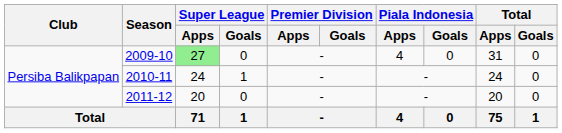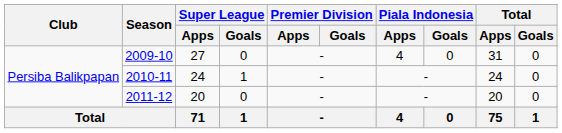(198, 56) lightgreen background -> (198, 56) no background
